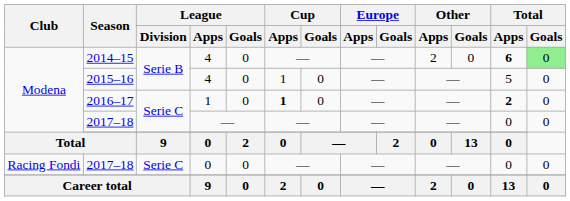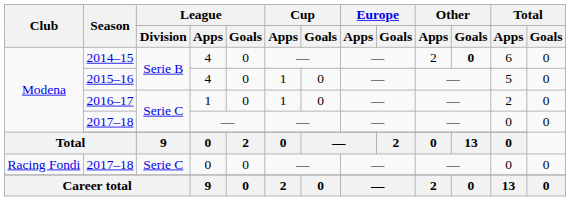(471, 57) normal -> (471, 57) bold
(508, 57) bold -> (508, 57) normal
(546, 57) lightgreen background -> (546, 57) no background
(283, 100) bold -> (283, 100) normal
(508, 100) bold -> (508, 100) normal
